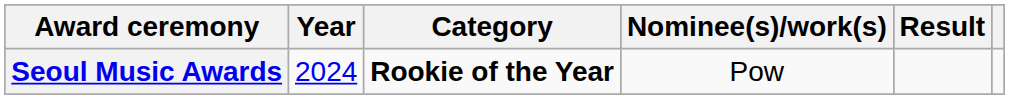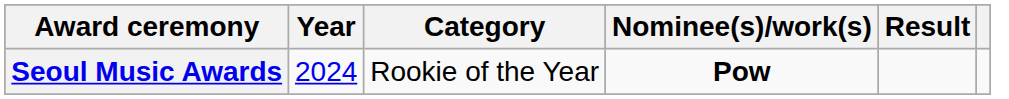(492, 71) bold -> (485, 71) normal
(757, 71) normal -> (742, 71) bold
